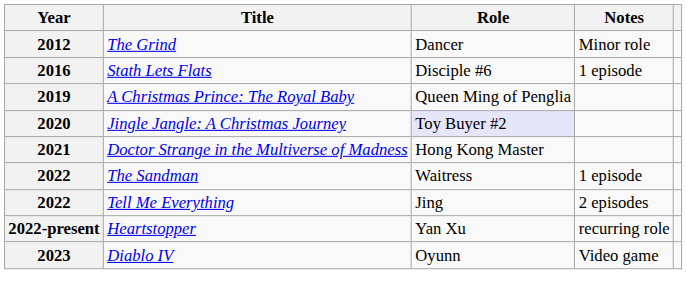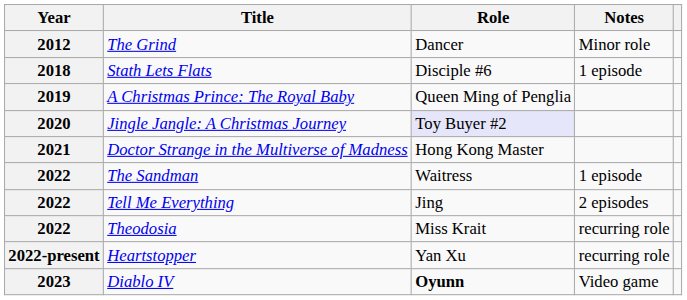(54, 70) 2016 -> (54, 70) 2018
+ row: (142, 228)
(438, 255) normal -> (440, 281) bold
